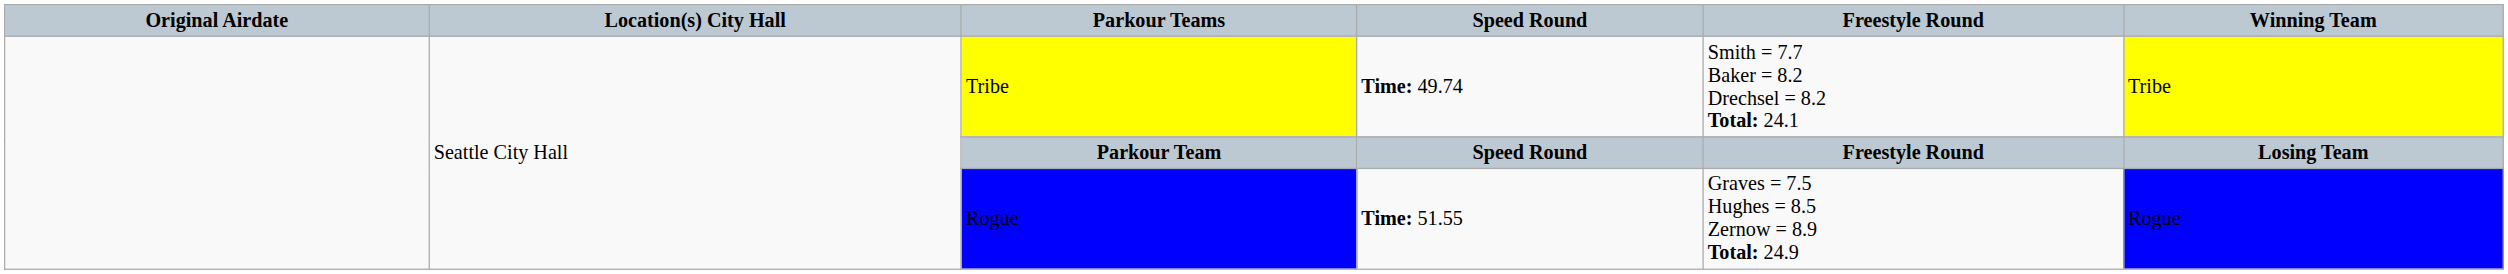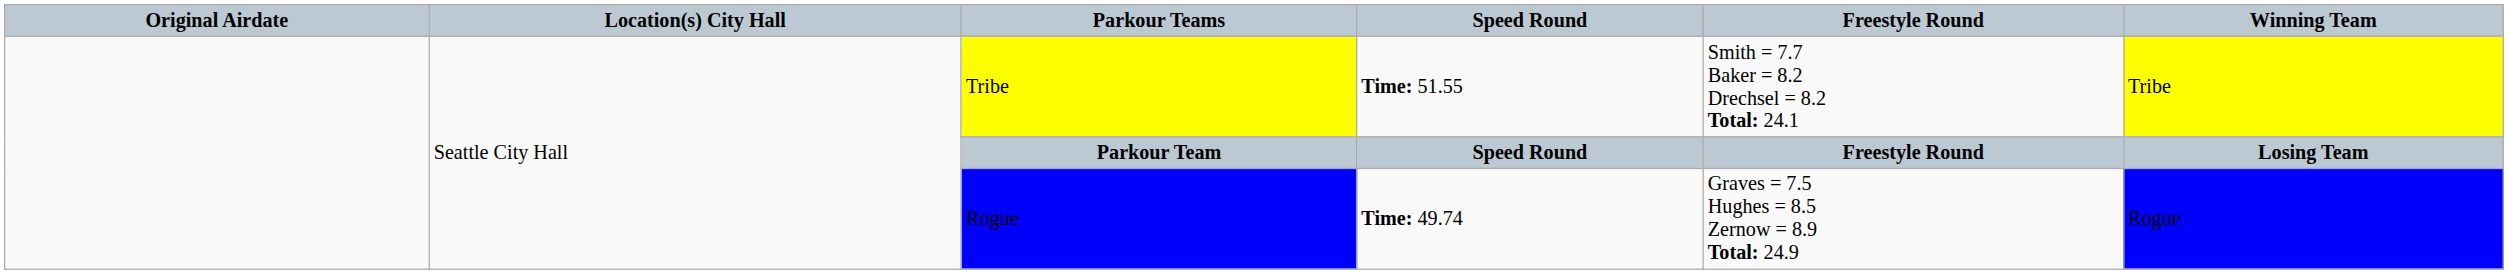(1412, 86) Time: 49.74 -> (1412, 86) Time: 51.55
(1412, 218) Time: 51.55 -> (1412, 218) Time: 49.74
